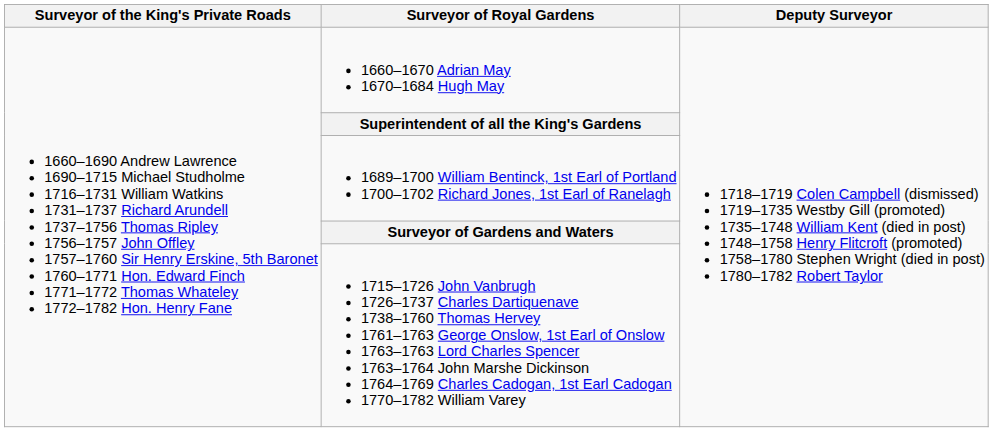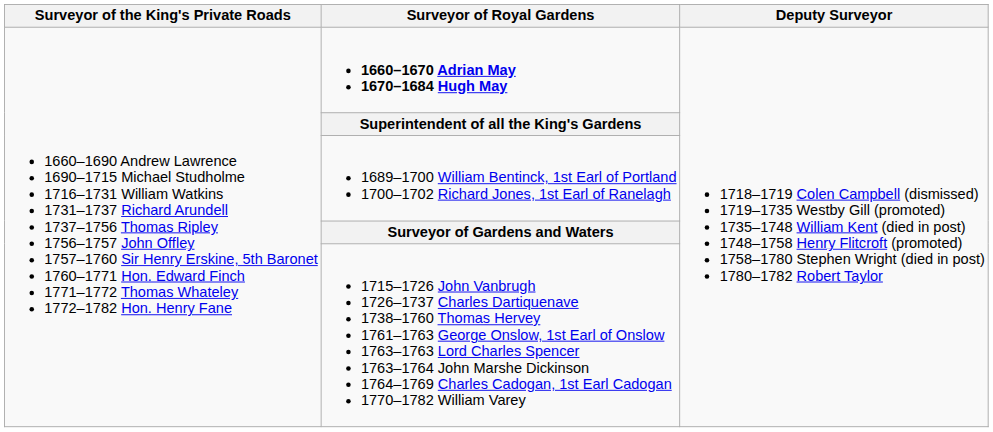(501, 78) normal -> (501, 78) bold
